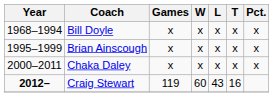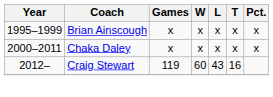- row: (90, 30)
(35, 83) bold -> (35, 65) normal
